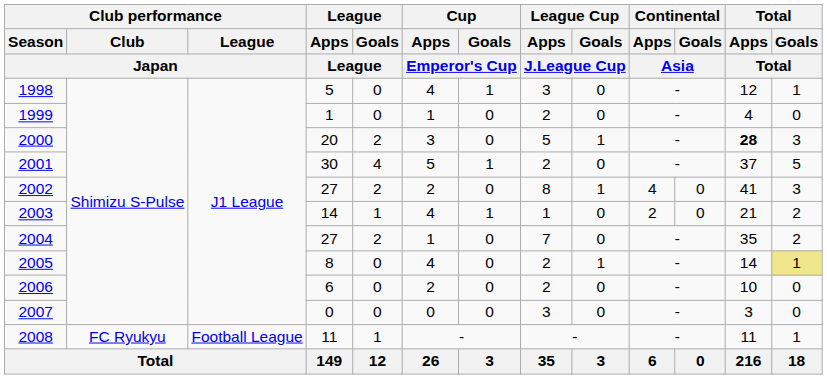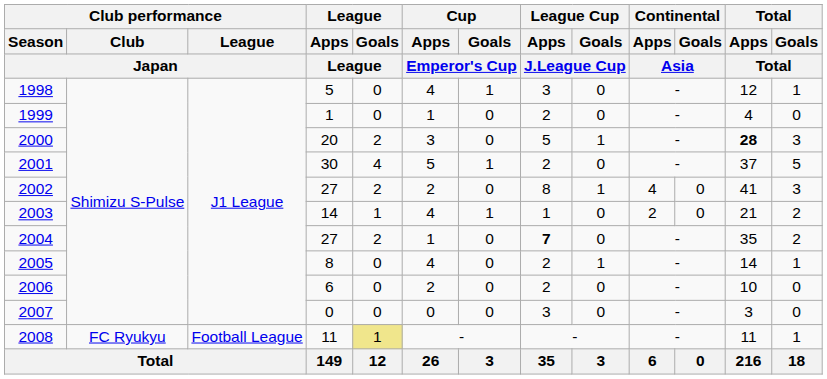(546, 238) normal -> (546, 238) bold
(797, 262) khaki background -> (797, 262) no background
(377, 336) no background -> (377, 336) khaki background
